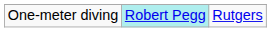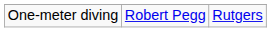(165, 15) paleturquoise background -> (165, 15) no background
